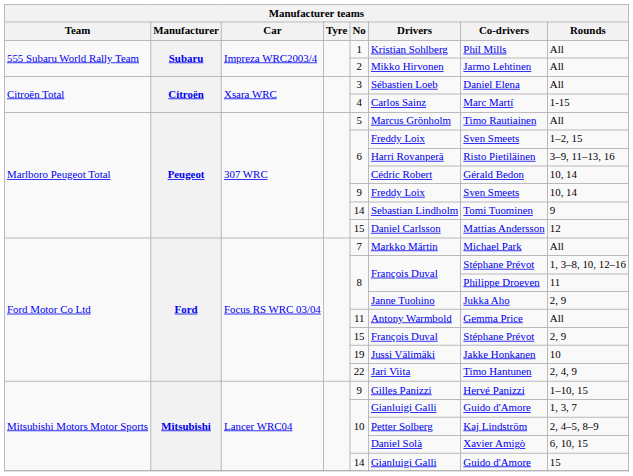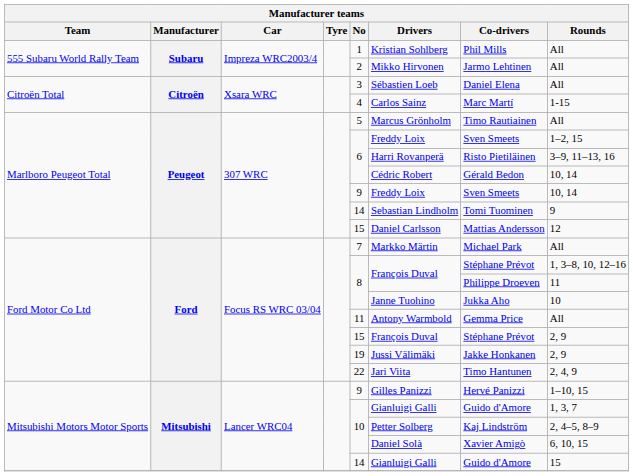(558, 300) 2, 9 -> (555, 300) 10
(555, 354) 10 -> (558, 354) 2, 9
